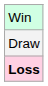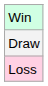(24, 68) bold -> (22, 69) normal
